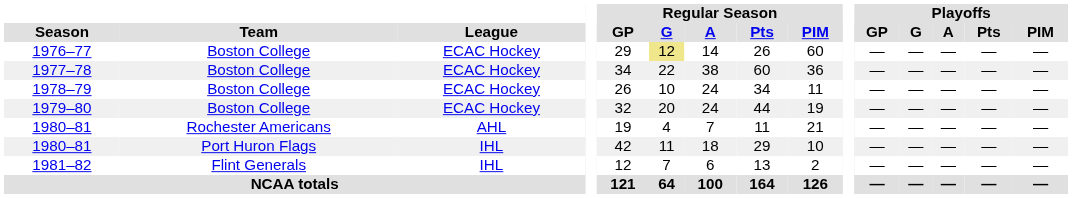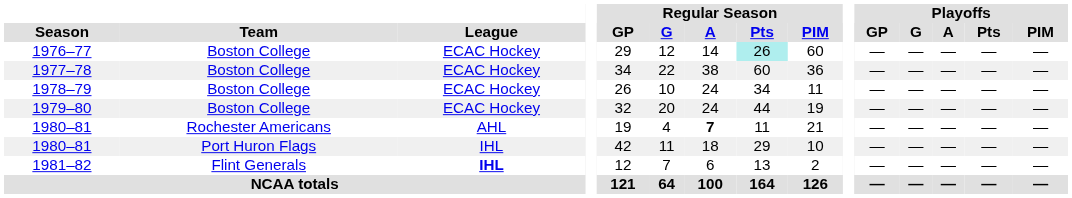(667, 51) khaki background -> (667, 51) no background
(762, 51) no background -> (762, 51) paleturquoise background
(710, 127) normal -> (710, 127) bold
(491, 165) normal -> (491, 165) bold
